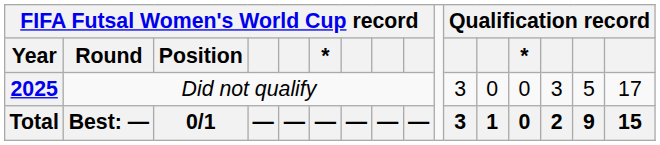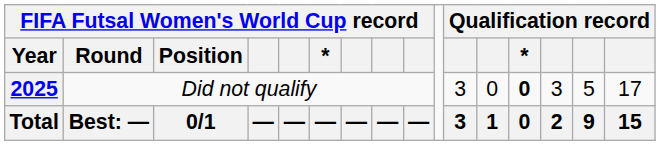(524, 88) normal -> (524, 88) bold
